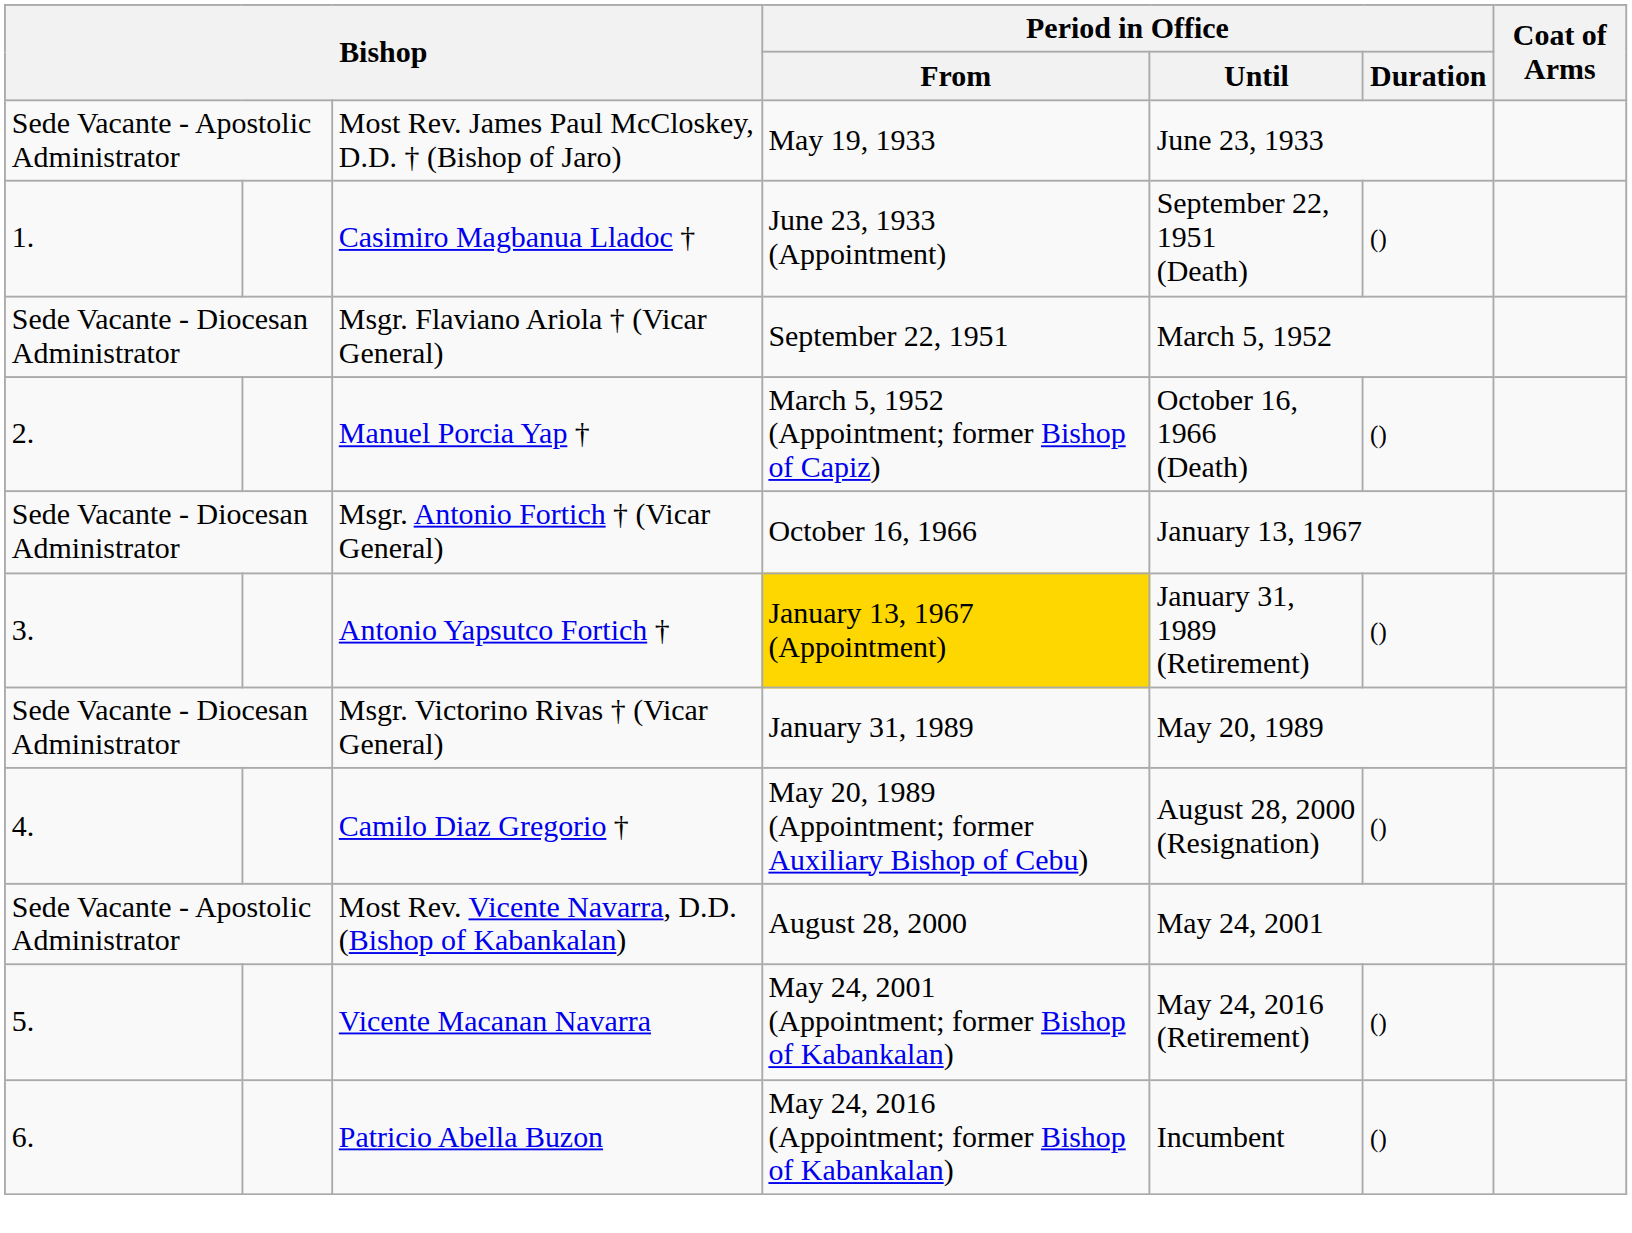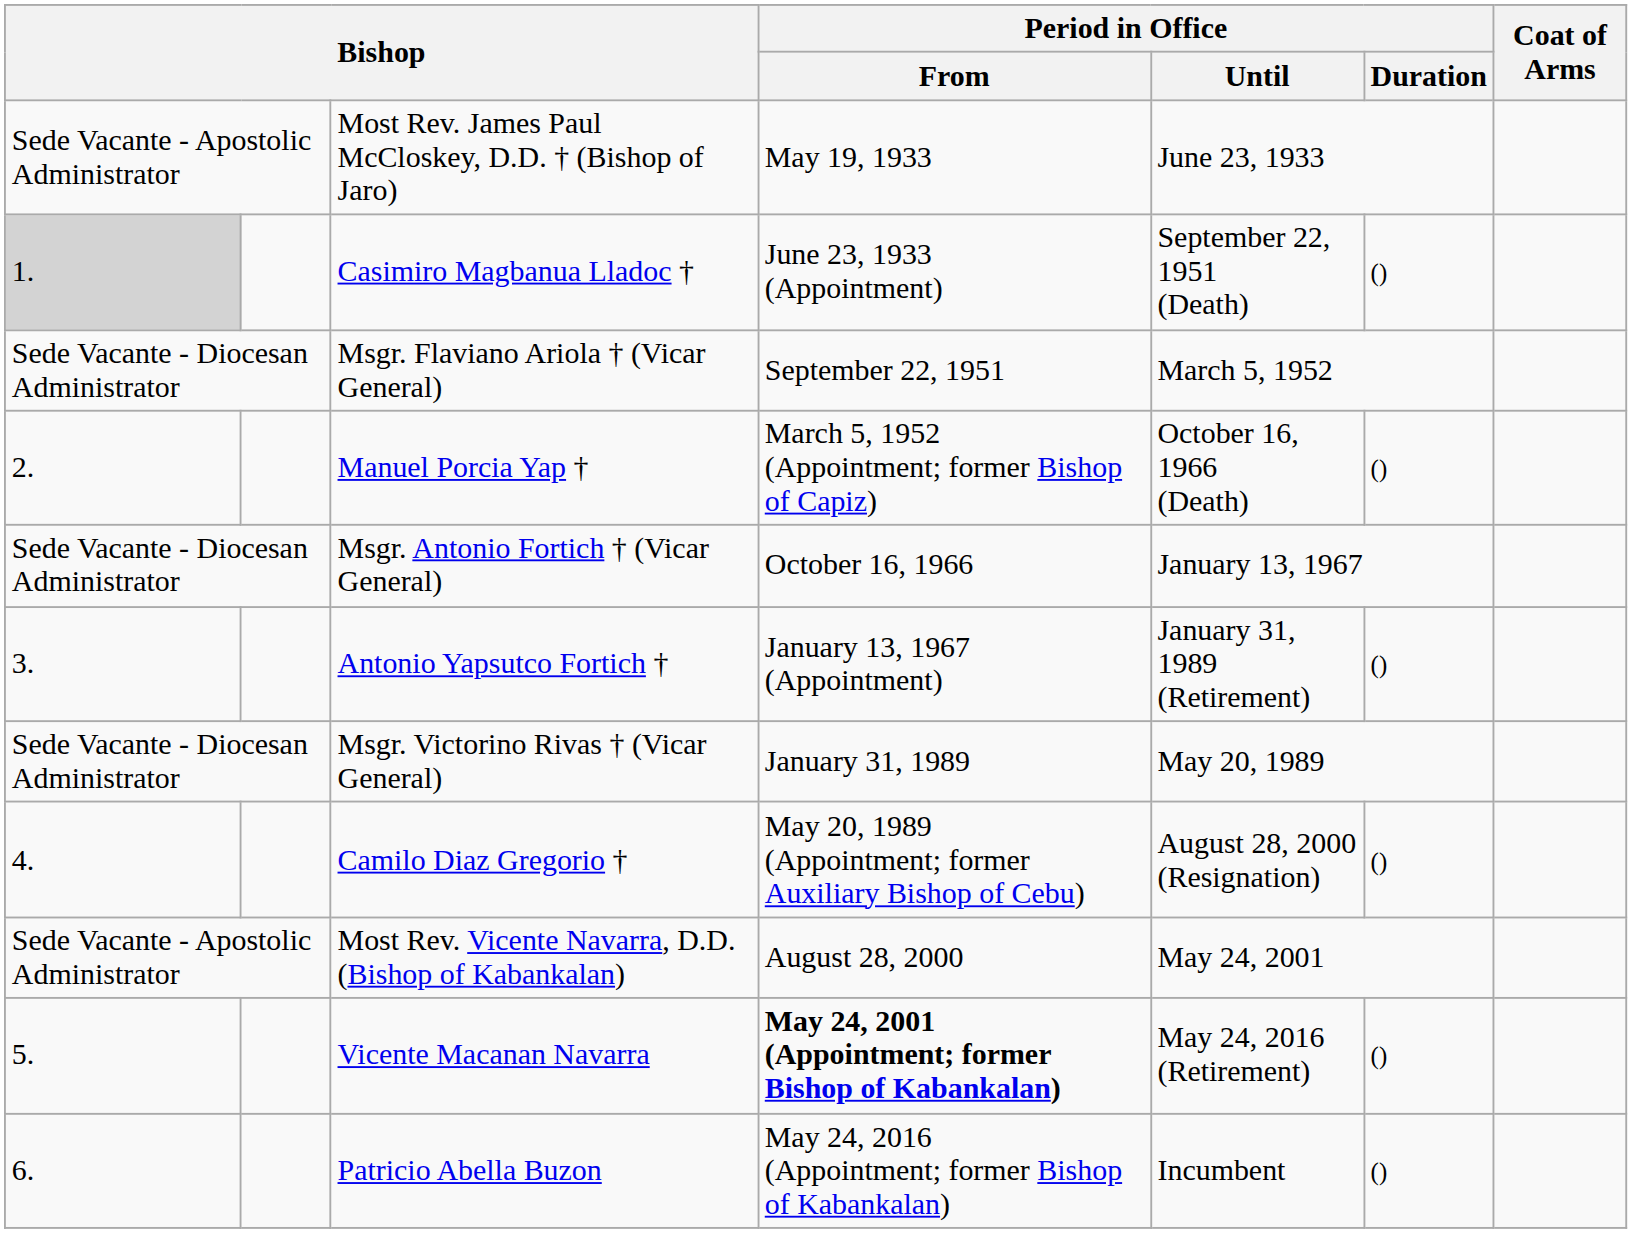(23, 237) no background -> (23, 271) lightgrey background
(871, 629) gold background -> (867, 663) no background
(947, 1021) normal -> (913, 1055) bold
